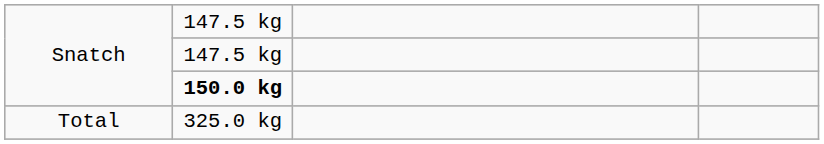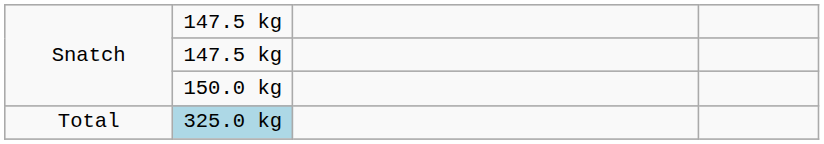(233, 88) bold -> (233, 88) normal
(233, 122) no background -> (233, 122) lightblue background
